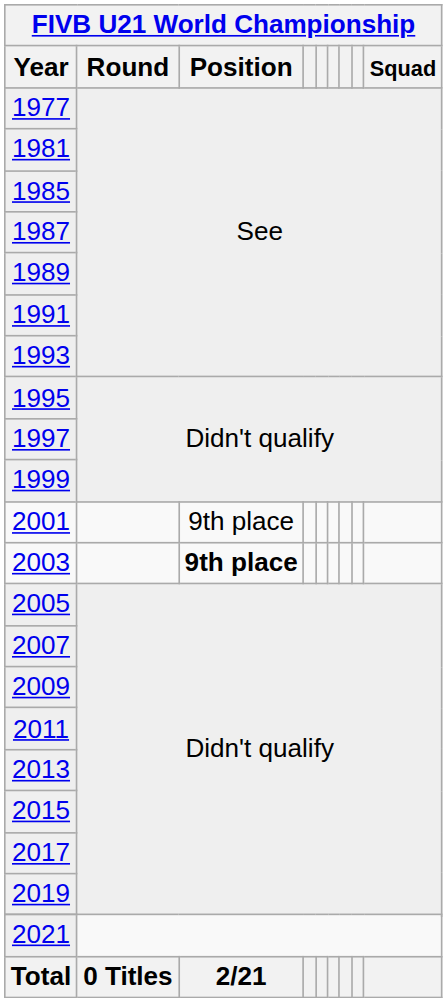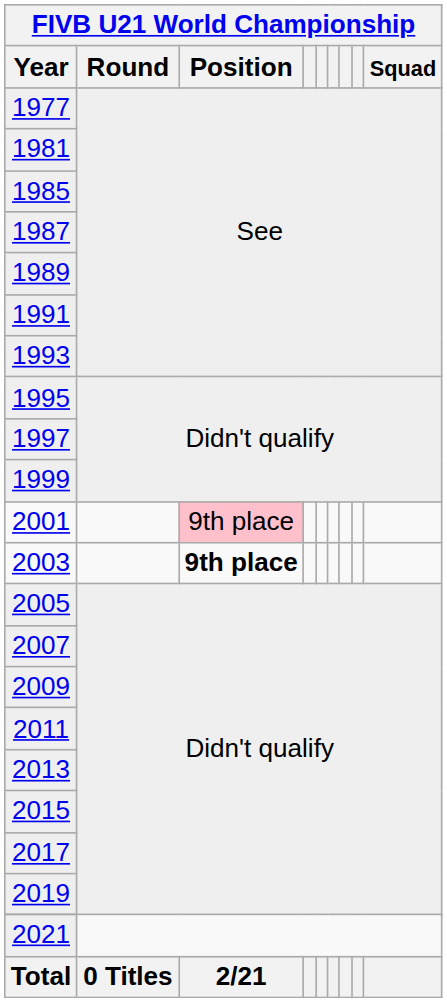(241, 521) no background -> (241, 521) pink background
